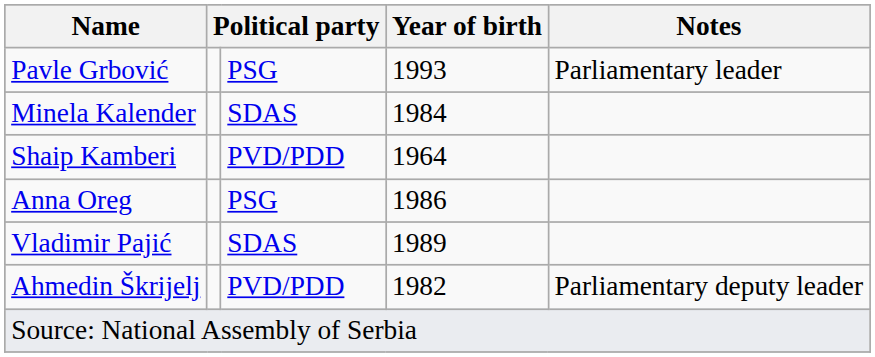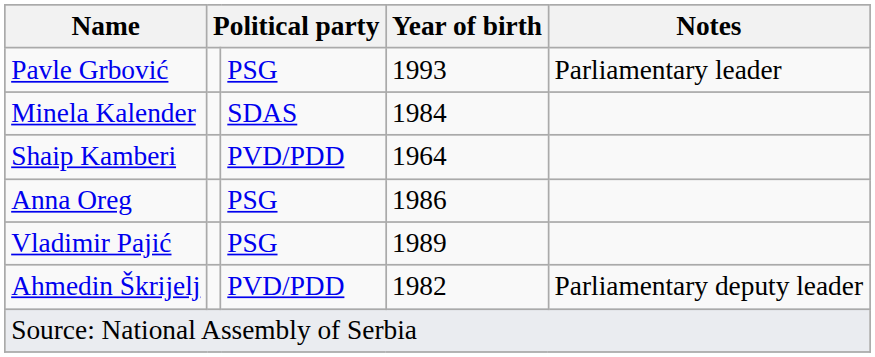(262, 243) SDAS -> (252, 243) PSG
